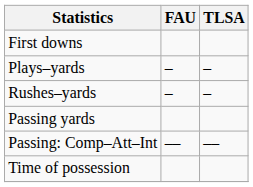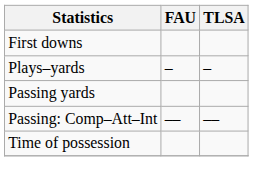- row: (52, 93)
